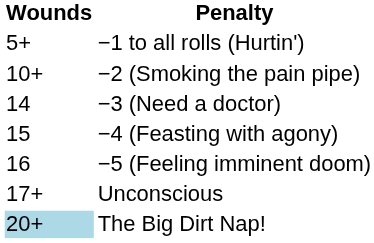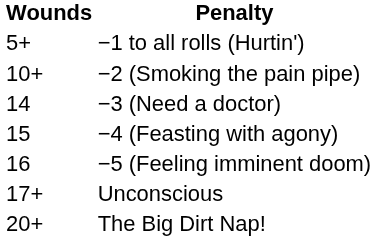(25, 224) lightblue background -> (25, 224) no background
